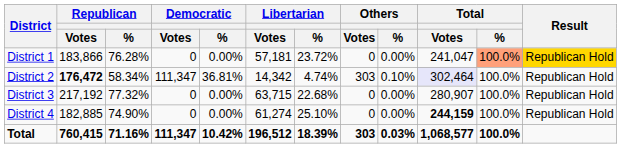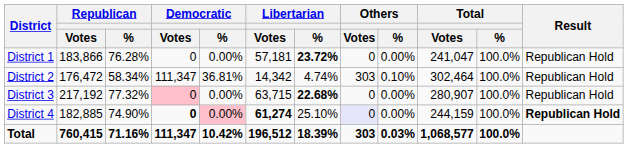(318, 57) normal -> (318, 57) bold
(500, 57) lightsalmon background -> (500, 57) no background
(570, 57) gold background -> (570, 57) no background
(81, 76) bold -> (81, 76) normal
(452, 76) lavender background -> (452, 76) no background
(193, 95) no background -> (193, 95) pink background
(318, 95) normal -> (318, 95) bold
(193, 114) normal -> (193, 114) bold
(226, 114) no background -> (226, 114) pink background
(273, 114) normal -> (273, 114) bold
(372, 114) no background -> (372, 114) lavender background
(452, 114) bold -> (452, 114) normal
(570, 114) normal -> (573, 114) bold
